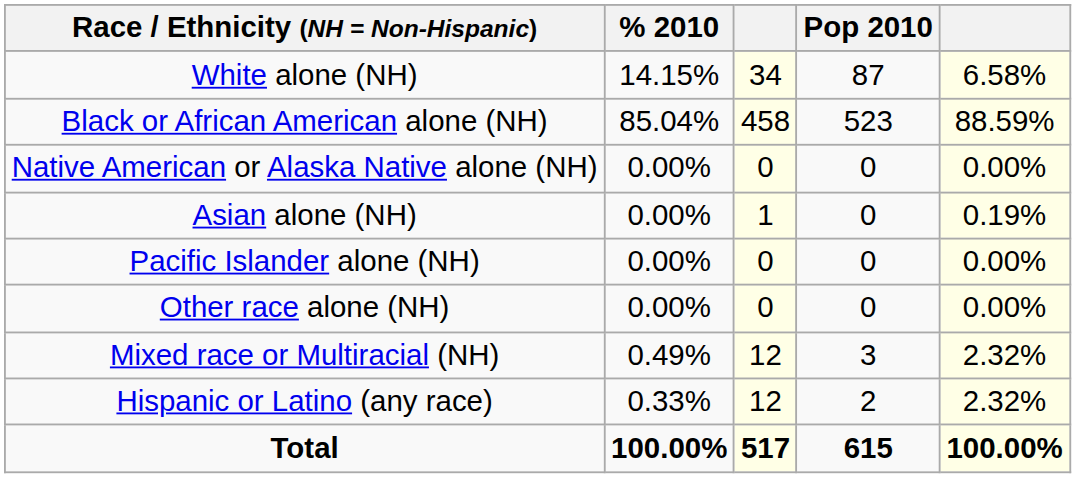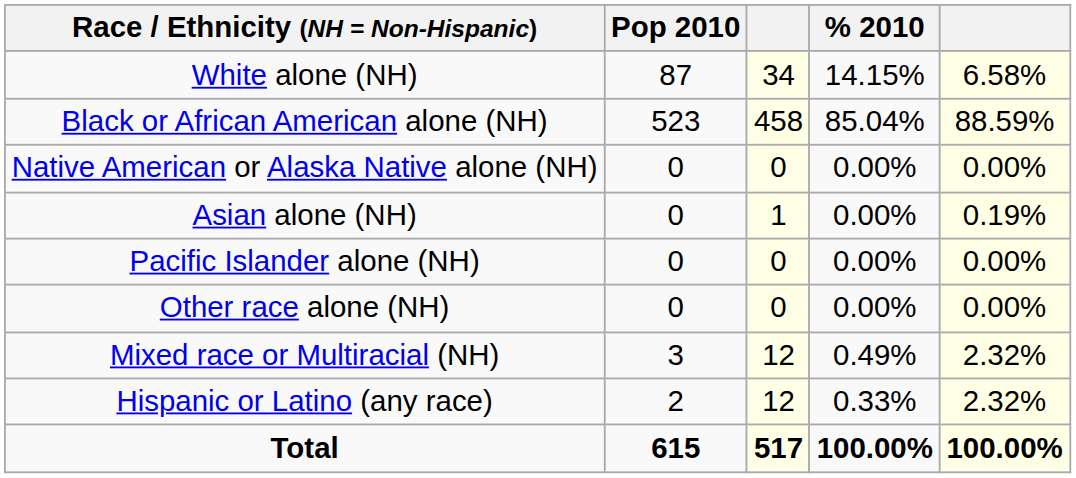columns swapped: (868, 27) <-> (669, 27)
